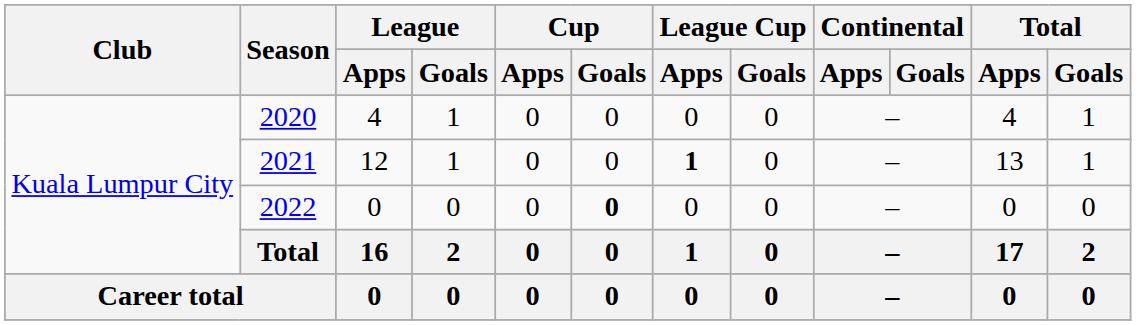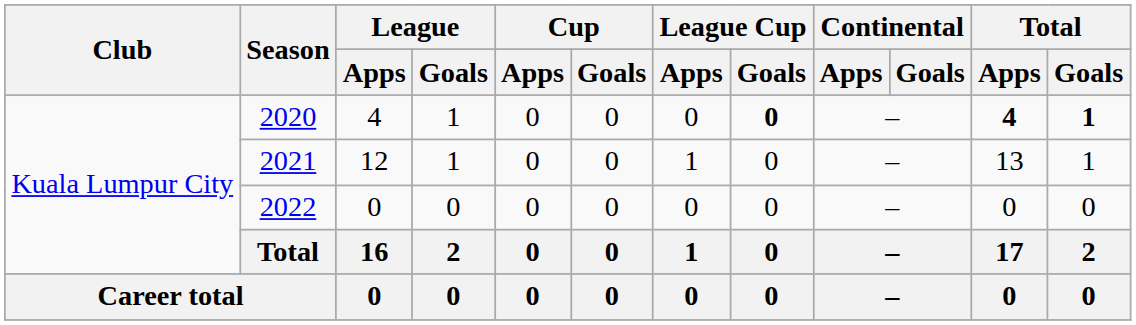(771, 116) normal -> (771, 116) bold
(1009, 116) normal -> (1009, 116) bold
(1089, 116) normal -> (1089, 116) bold
(691, 161) bold -> (691, 161) normal
(612, 206) bold -> (612, 206) normal
